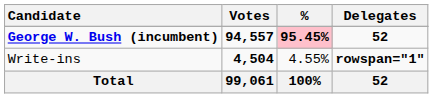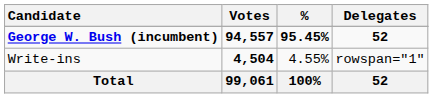(305, 38) pink background -> (305, 38) no background
(380, 60) bold -> (380, 60) normal
